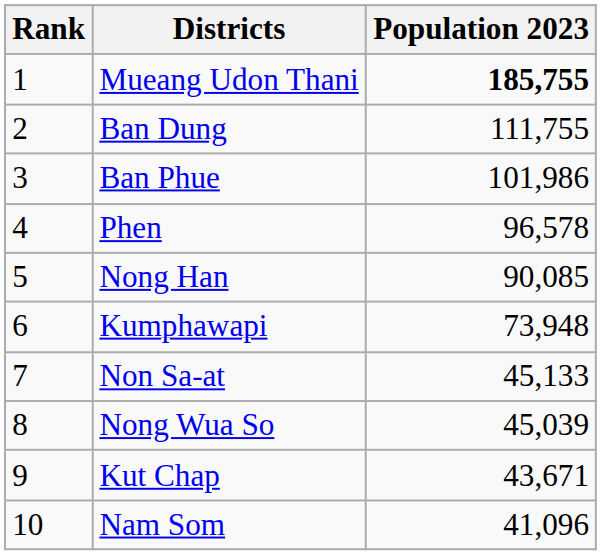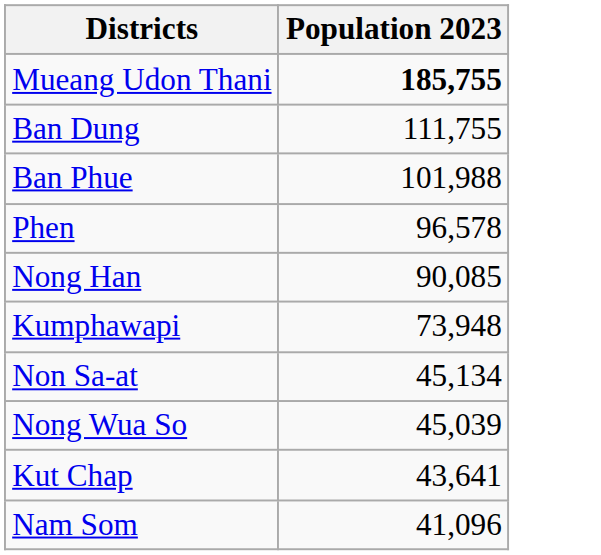- column: (49, 29)
(538, 177) 101,986 -> (451, 177) 101,988
(546, 375) 45,133 -> (459, 375) 45,134
(546, 474) 43,671 -> (459, 474) 43,641
